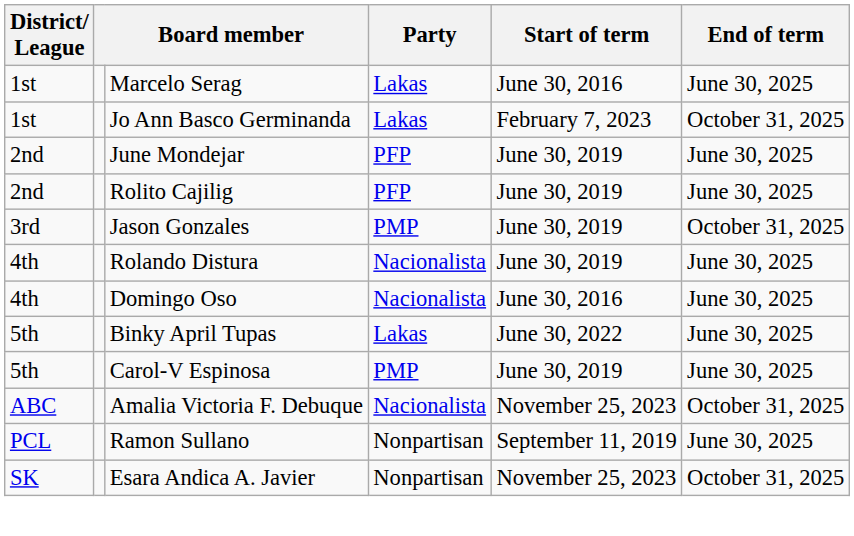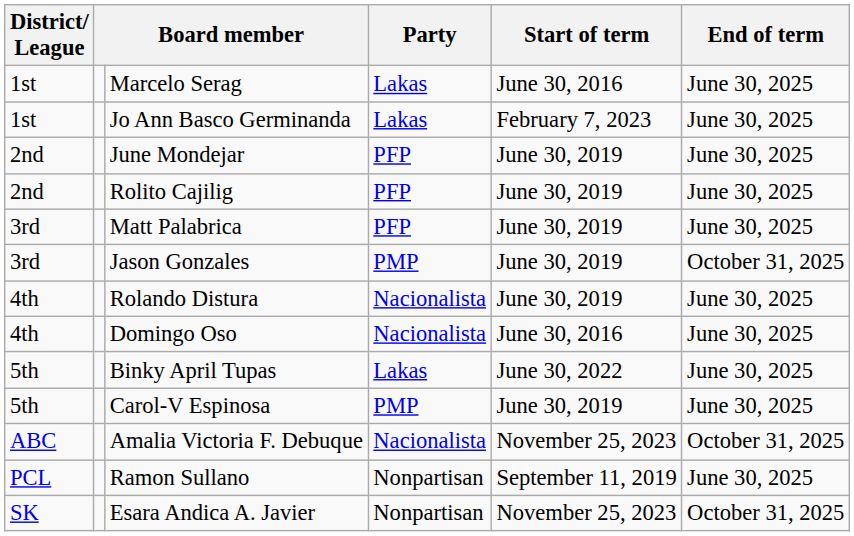(766, 119) October 31, 2025 -> (750, 119) June 30, 2025
+ row: (176, 226)
